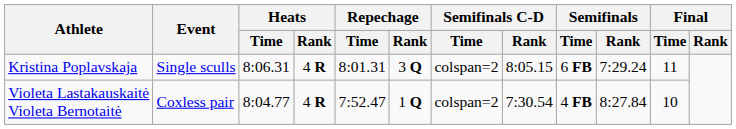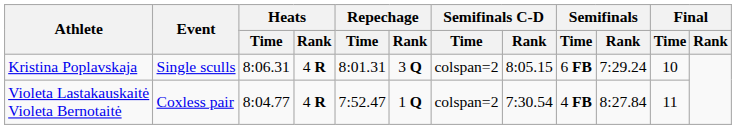(670, 67) 11 -> (670, 67) 10
(670, 102) 10 -> (670, 102) 11
